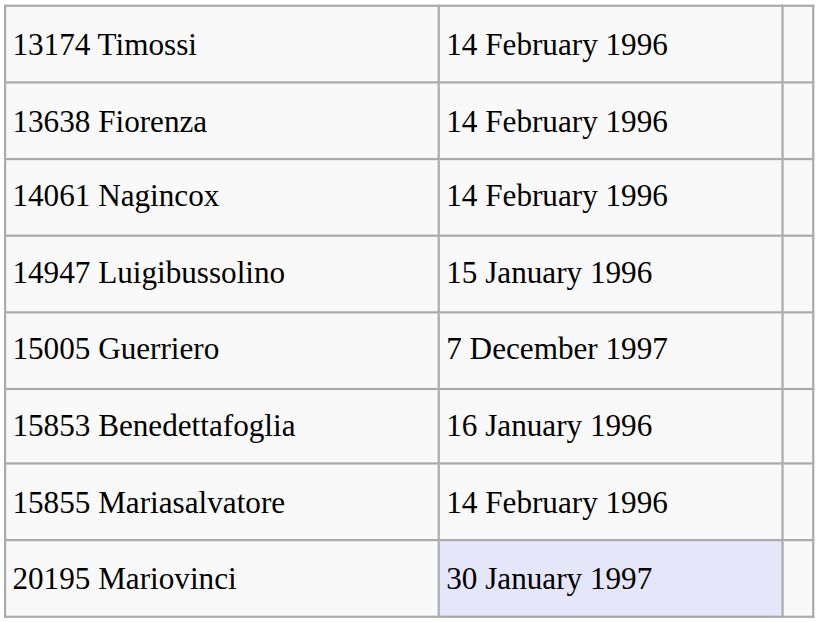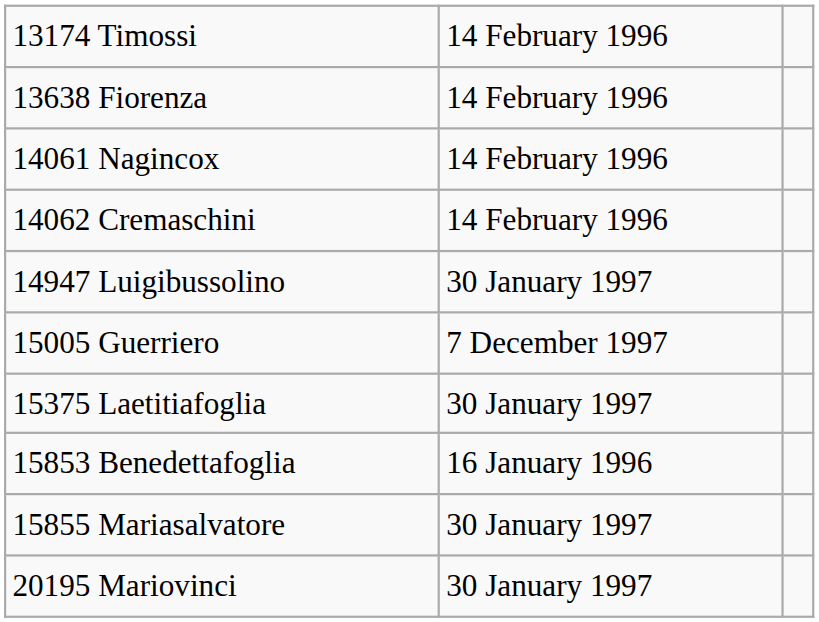+ row: (134, 219)
(549, 272) 15 January 1996 -> (549, 280) 30 January 1997
+ row: (139, 402)
(557, 502) 14 February 1996 -> (549, 524) 30 January 1997
(549, 578) lavender background -> (549, 586) no background
